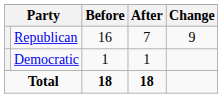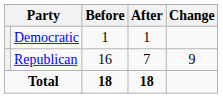rows swapped: (46, 37) <-> (47, 59)
